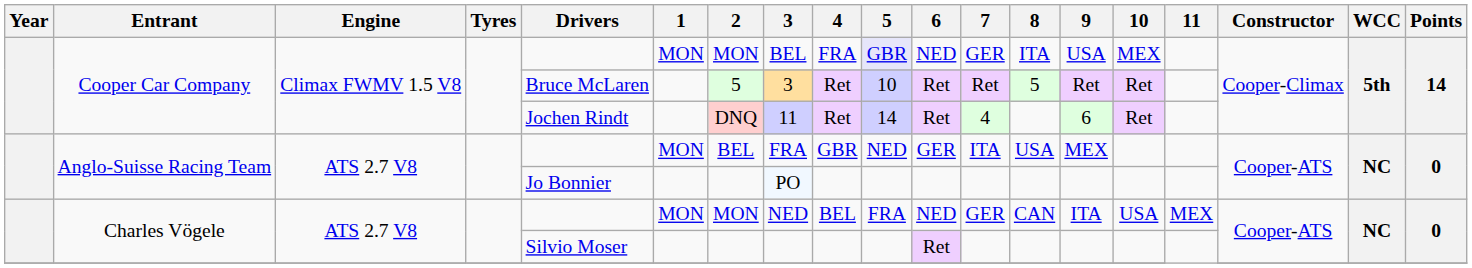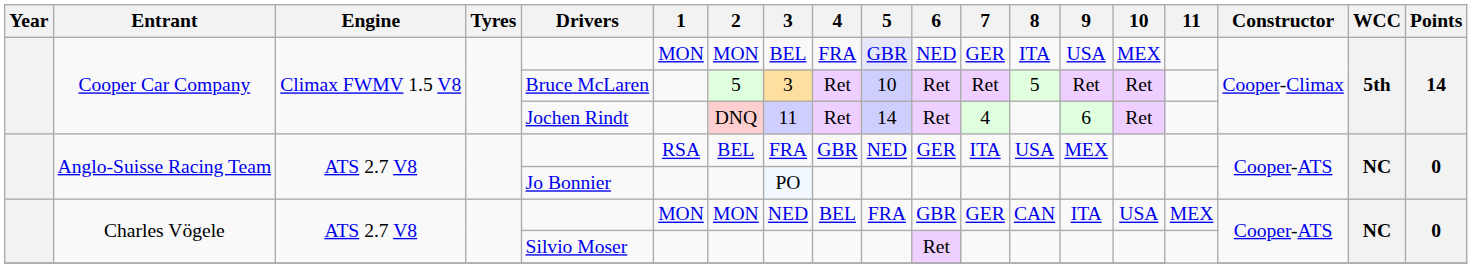(681, 150) MON -> (681, 150) RSA
(936, 214) NED -> (936, 214) GBR
